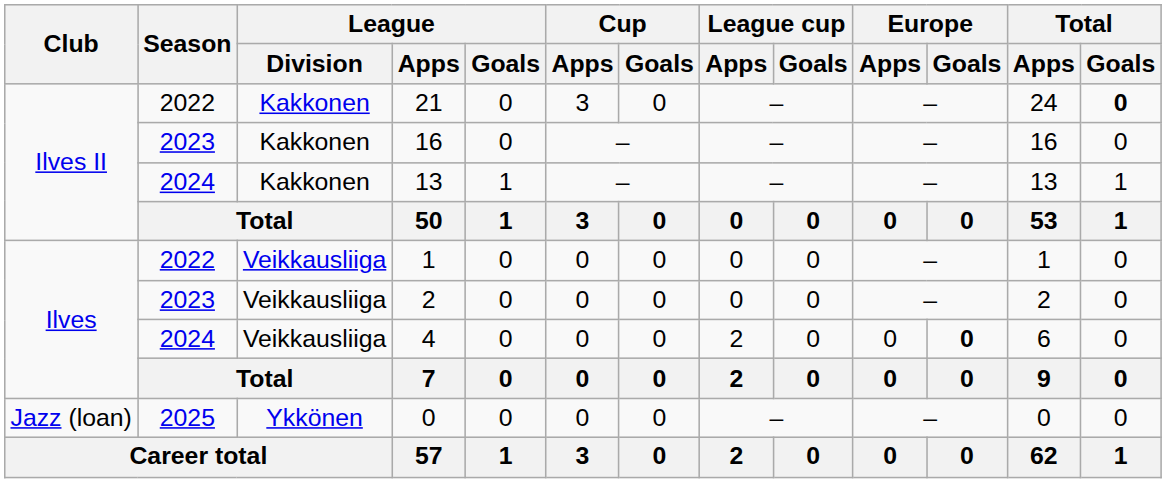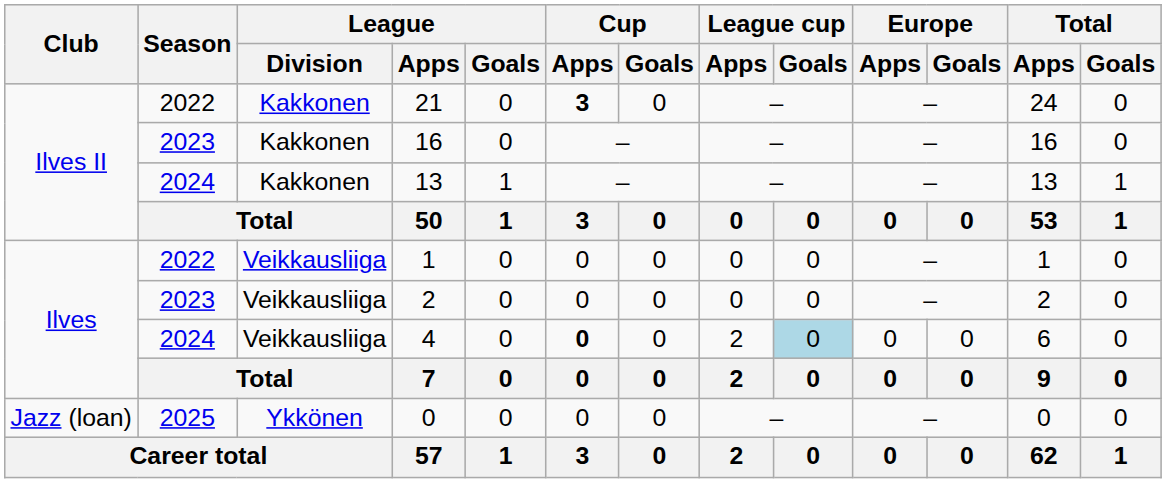(582, 102) normal -> (582, 102) bold
(1121, 102) bold -> (1121, 102) normal
(582, 338) normal -> (582, 338) bold
(813, 338) no background -> (813, 338) lightblue background
(967, 338) bold -> (967, 338) normal
